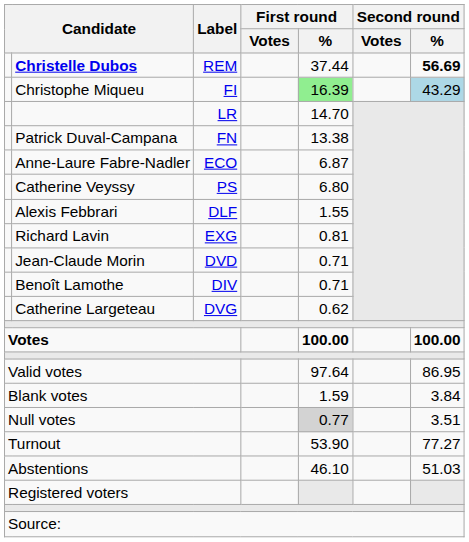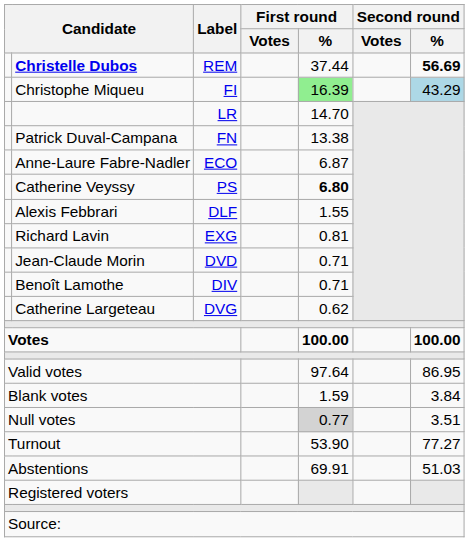(334, 187) normal -> (334, 187) bold
(330, 469) 46.10 -> (330, 469) 69.91
